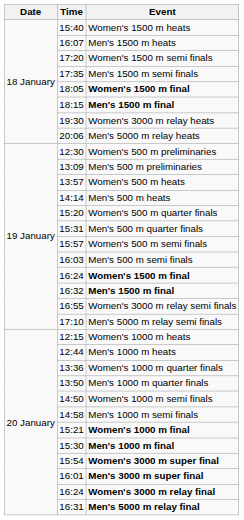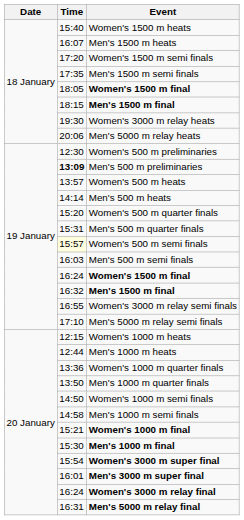(72, 167) normal -> (72, 167) bold
(72, 244) no background -> (72, 244) lightyellow background
